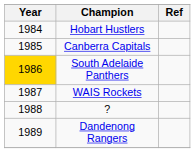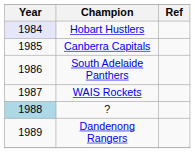(30, 30) no background -> (30, 30) lavender background
(30, 70) gold background -> (30, 70) no background
(30, 110) no background -> (30, 110) lightblue background
